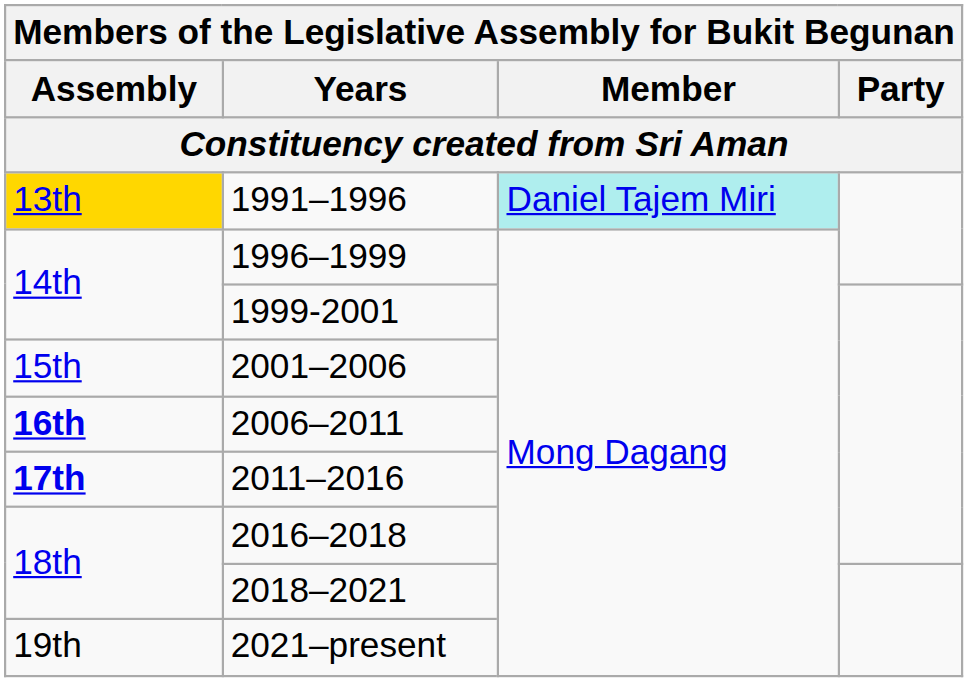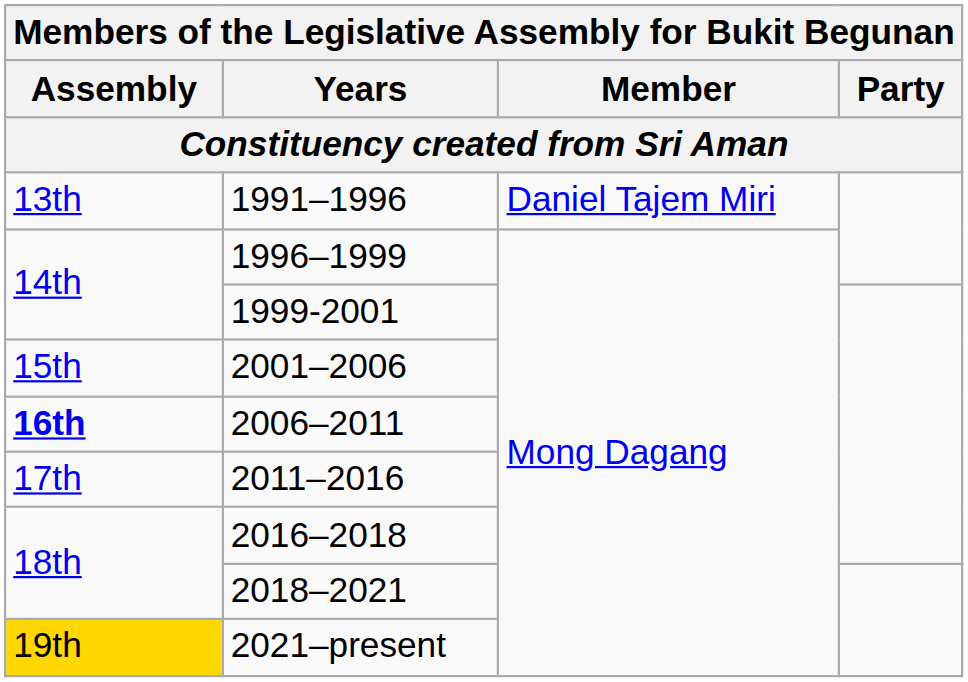(47, 199) gold background -> (47, 199) no background
(641, 199) paleturquoise background -> (641, 199) no background
(49, 479) bold -> (47, 479) normal
(47, 646) no background -> (47, 646) gold background
